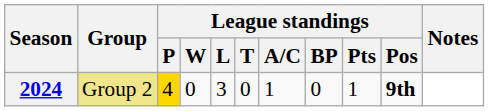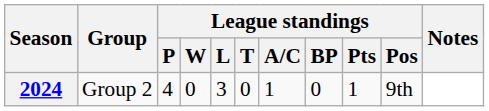(117, 88) khaki background -> (117, 88) no background
(168, 88) gold background -> (168, 88) no background
(401, 88) bold -> (399, 88) normal
